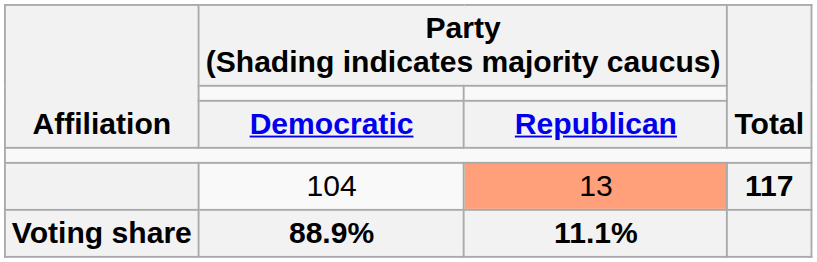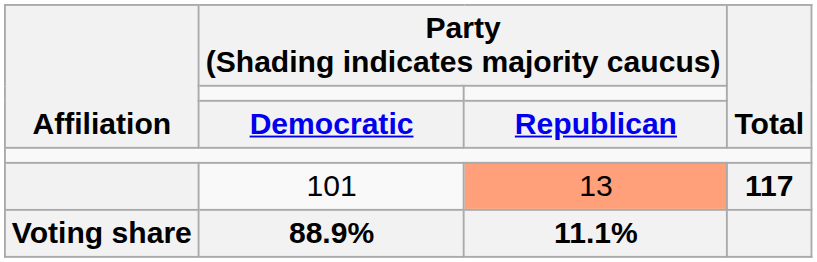(332, 185) 104 -> (332, 185) 101
